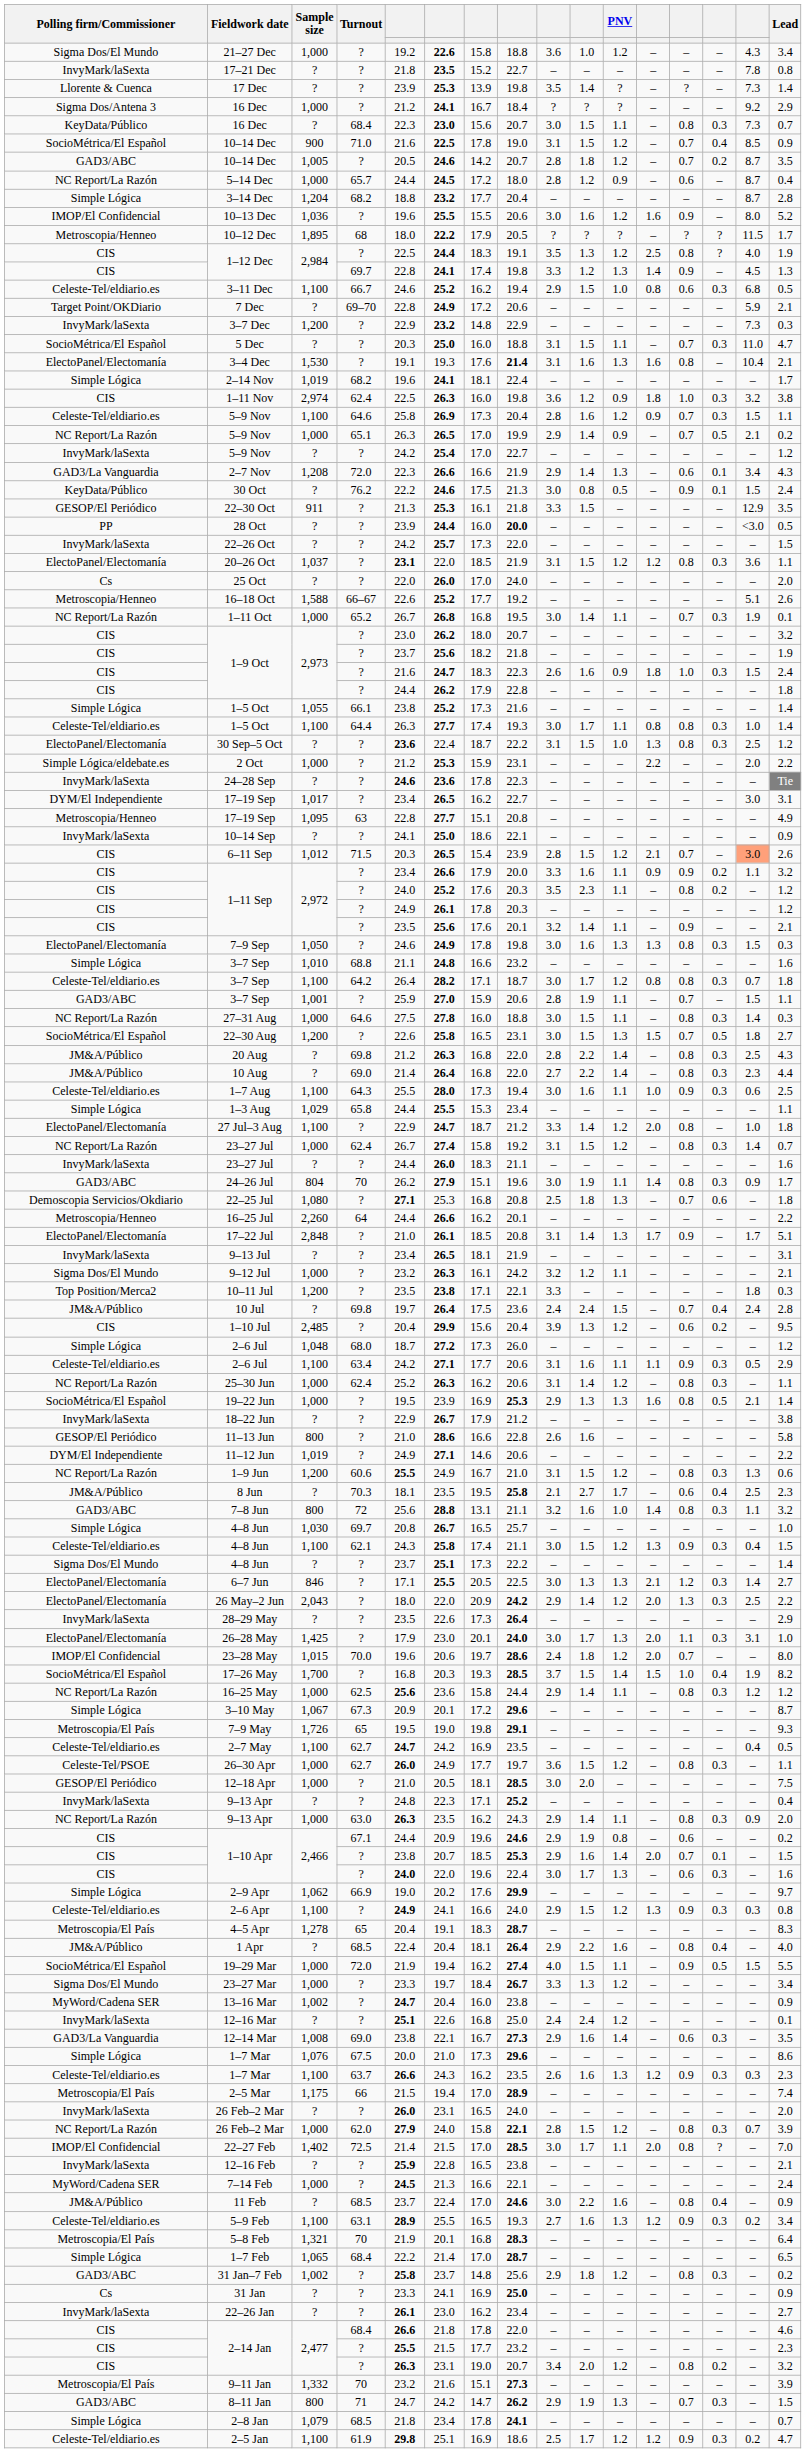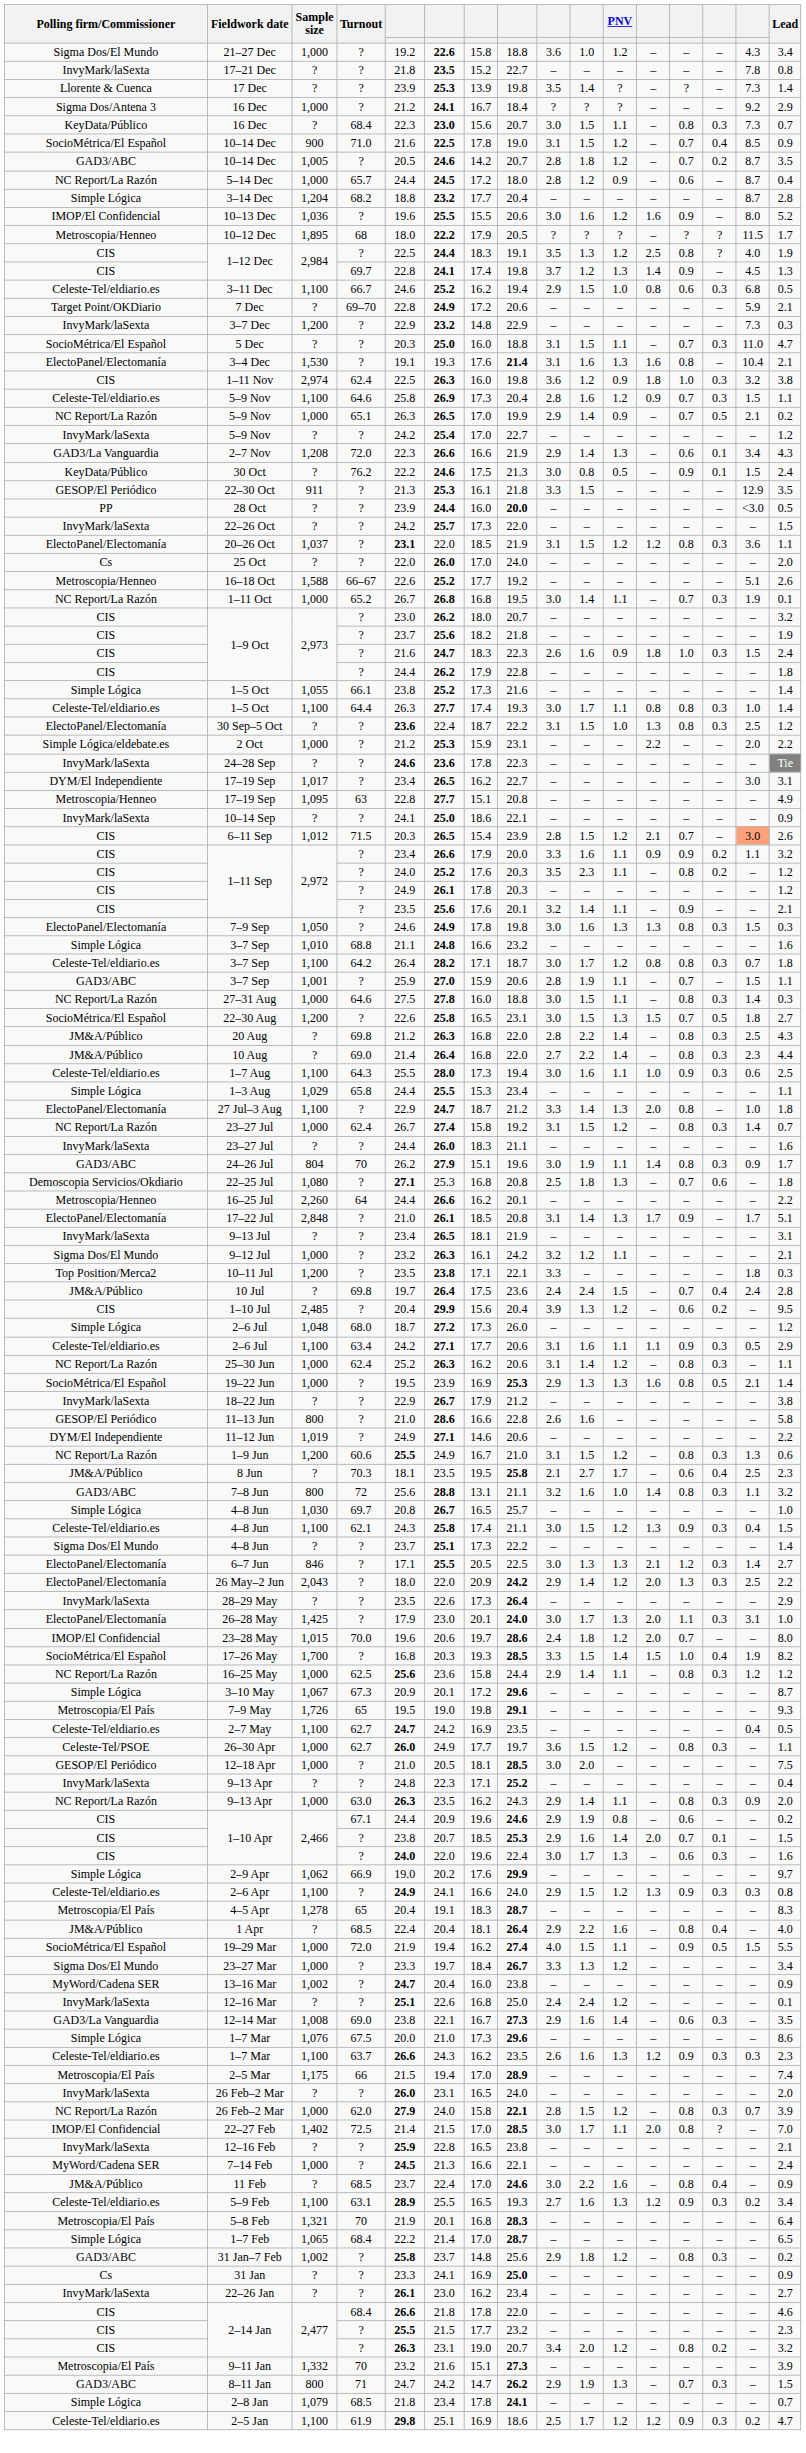(553, 271) 3.3 -> (553, 271) 3.7
- row: (250, 380)
(620, 1127) 1.2 -> (620, 1109) 1.3
(553, 1674) 3.7 -> (553, 1655) 3.3
